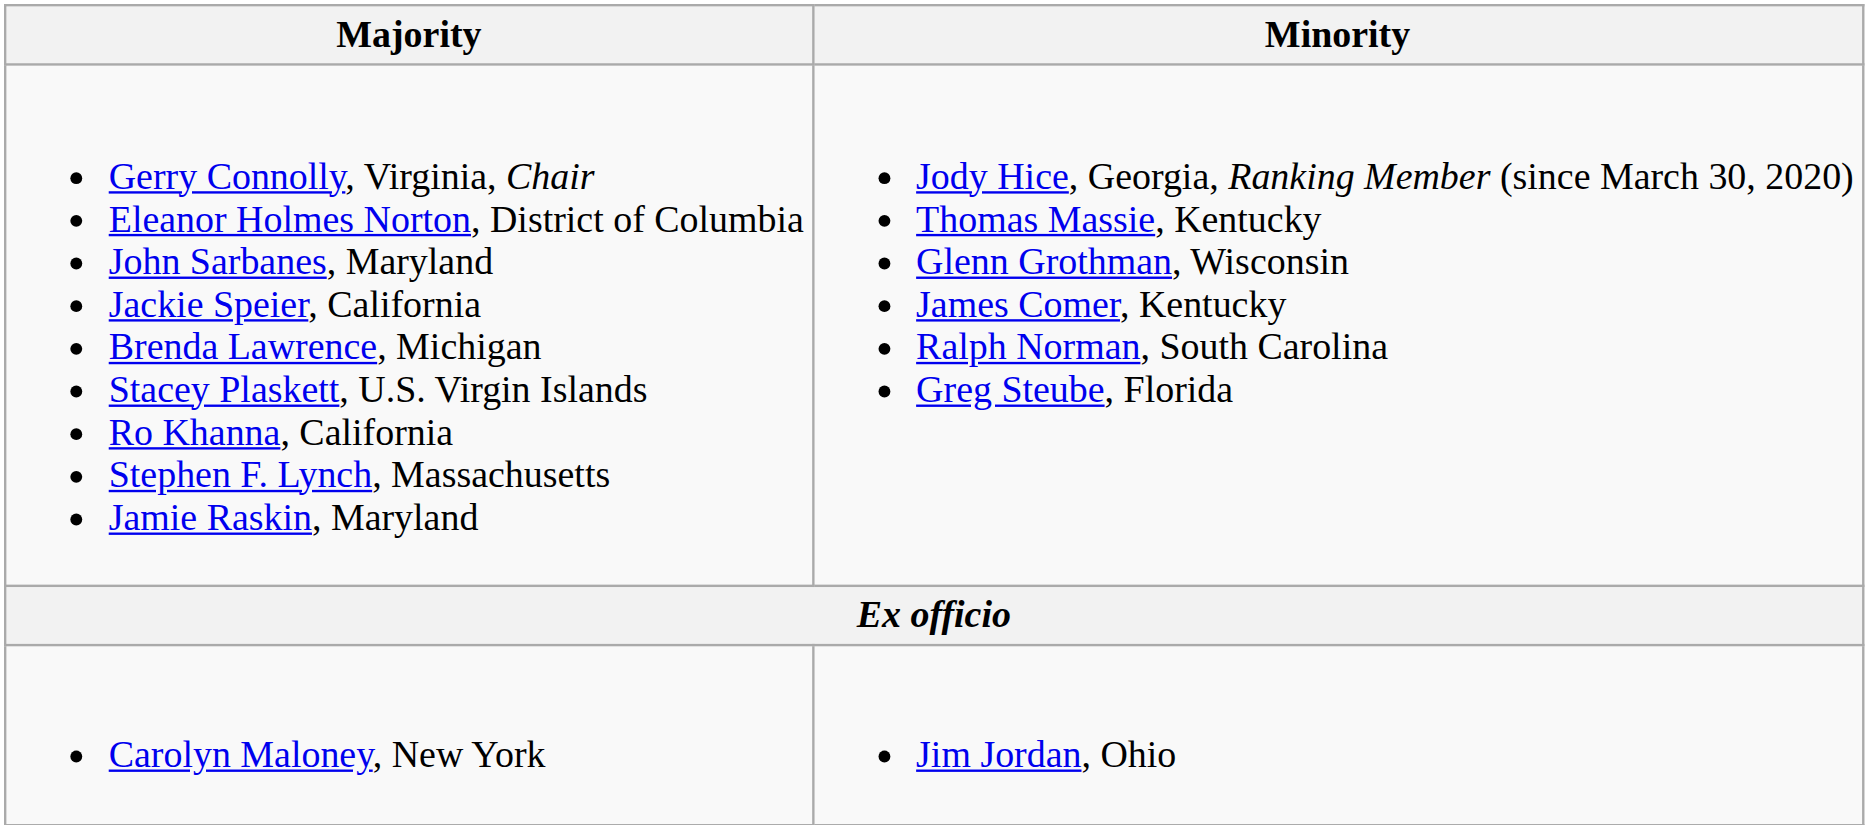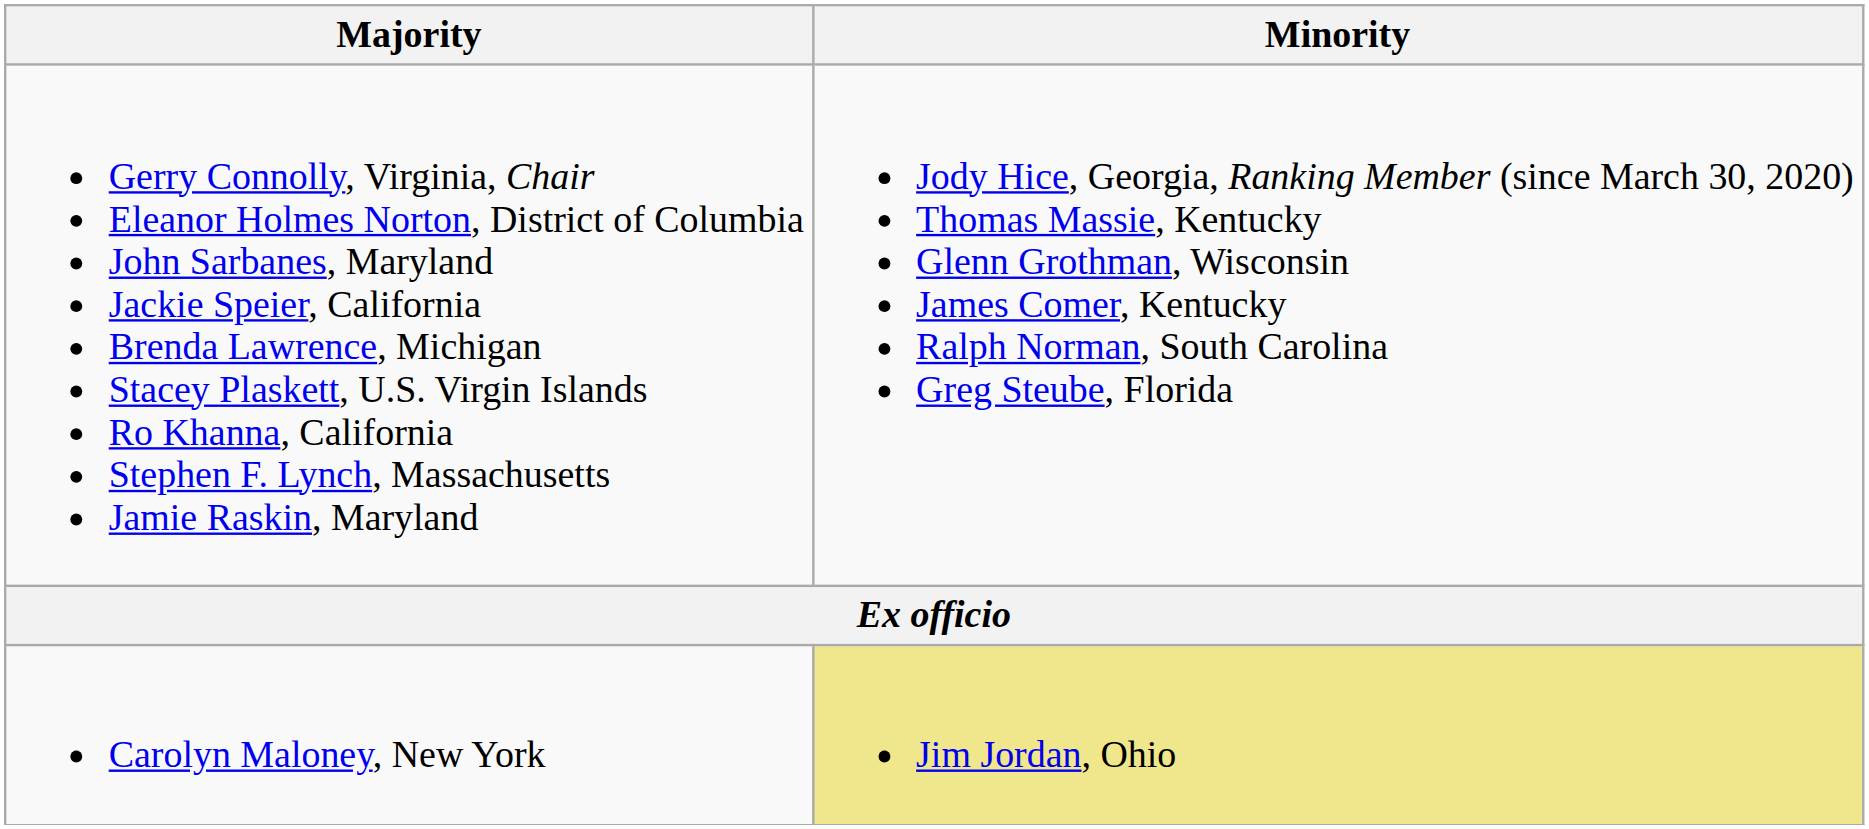(1338, 756) no background -> (1338, 756) khaki background
